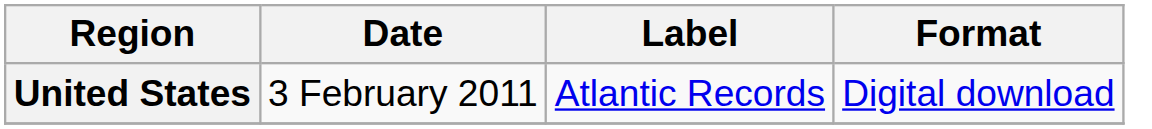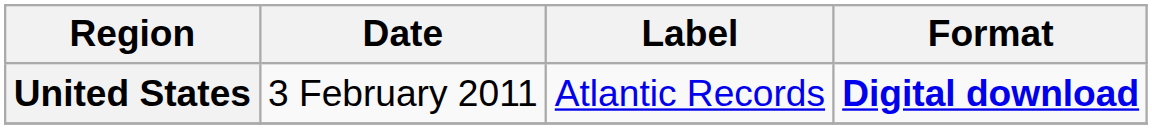(978, 92) normal -> (991, 92) bold
